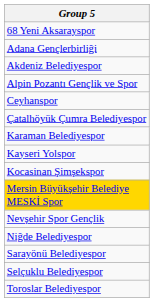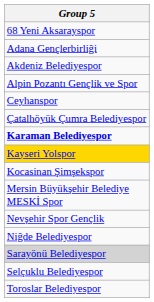(56, 136) normal -> (59, 136) bold
(41, 153) no background -> (41, 153) gold background
(68, 195) gold background -> (68, 195) no background
(56, 254) no background -> (56, 254) lightgrey background
